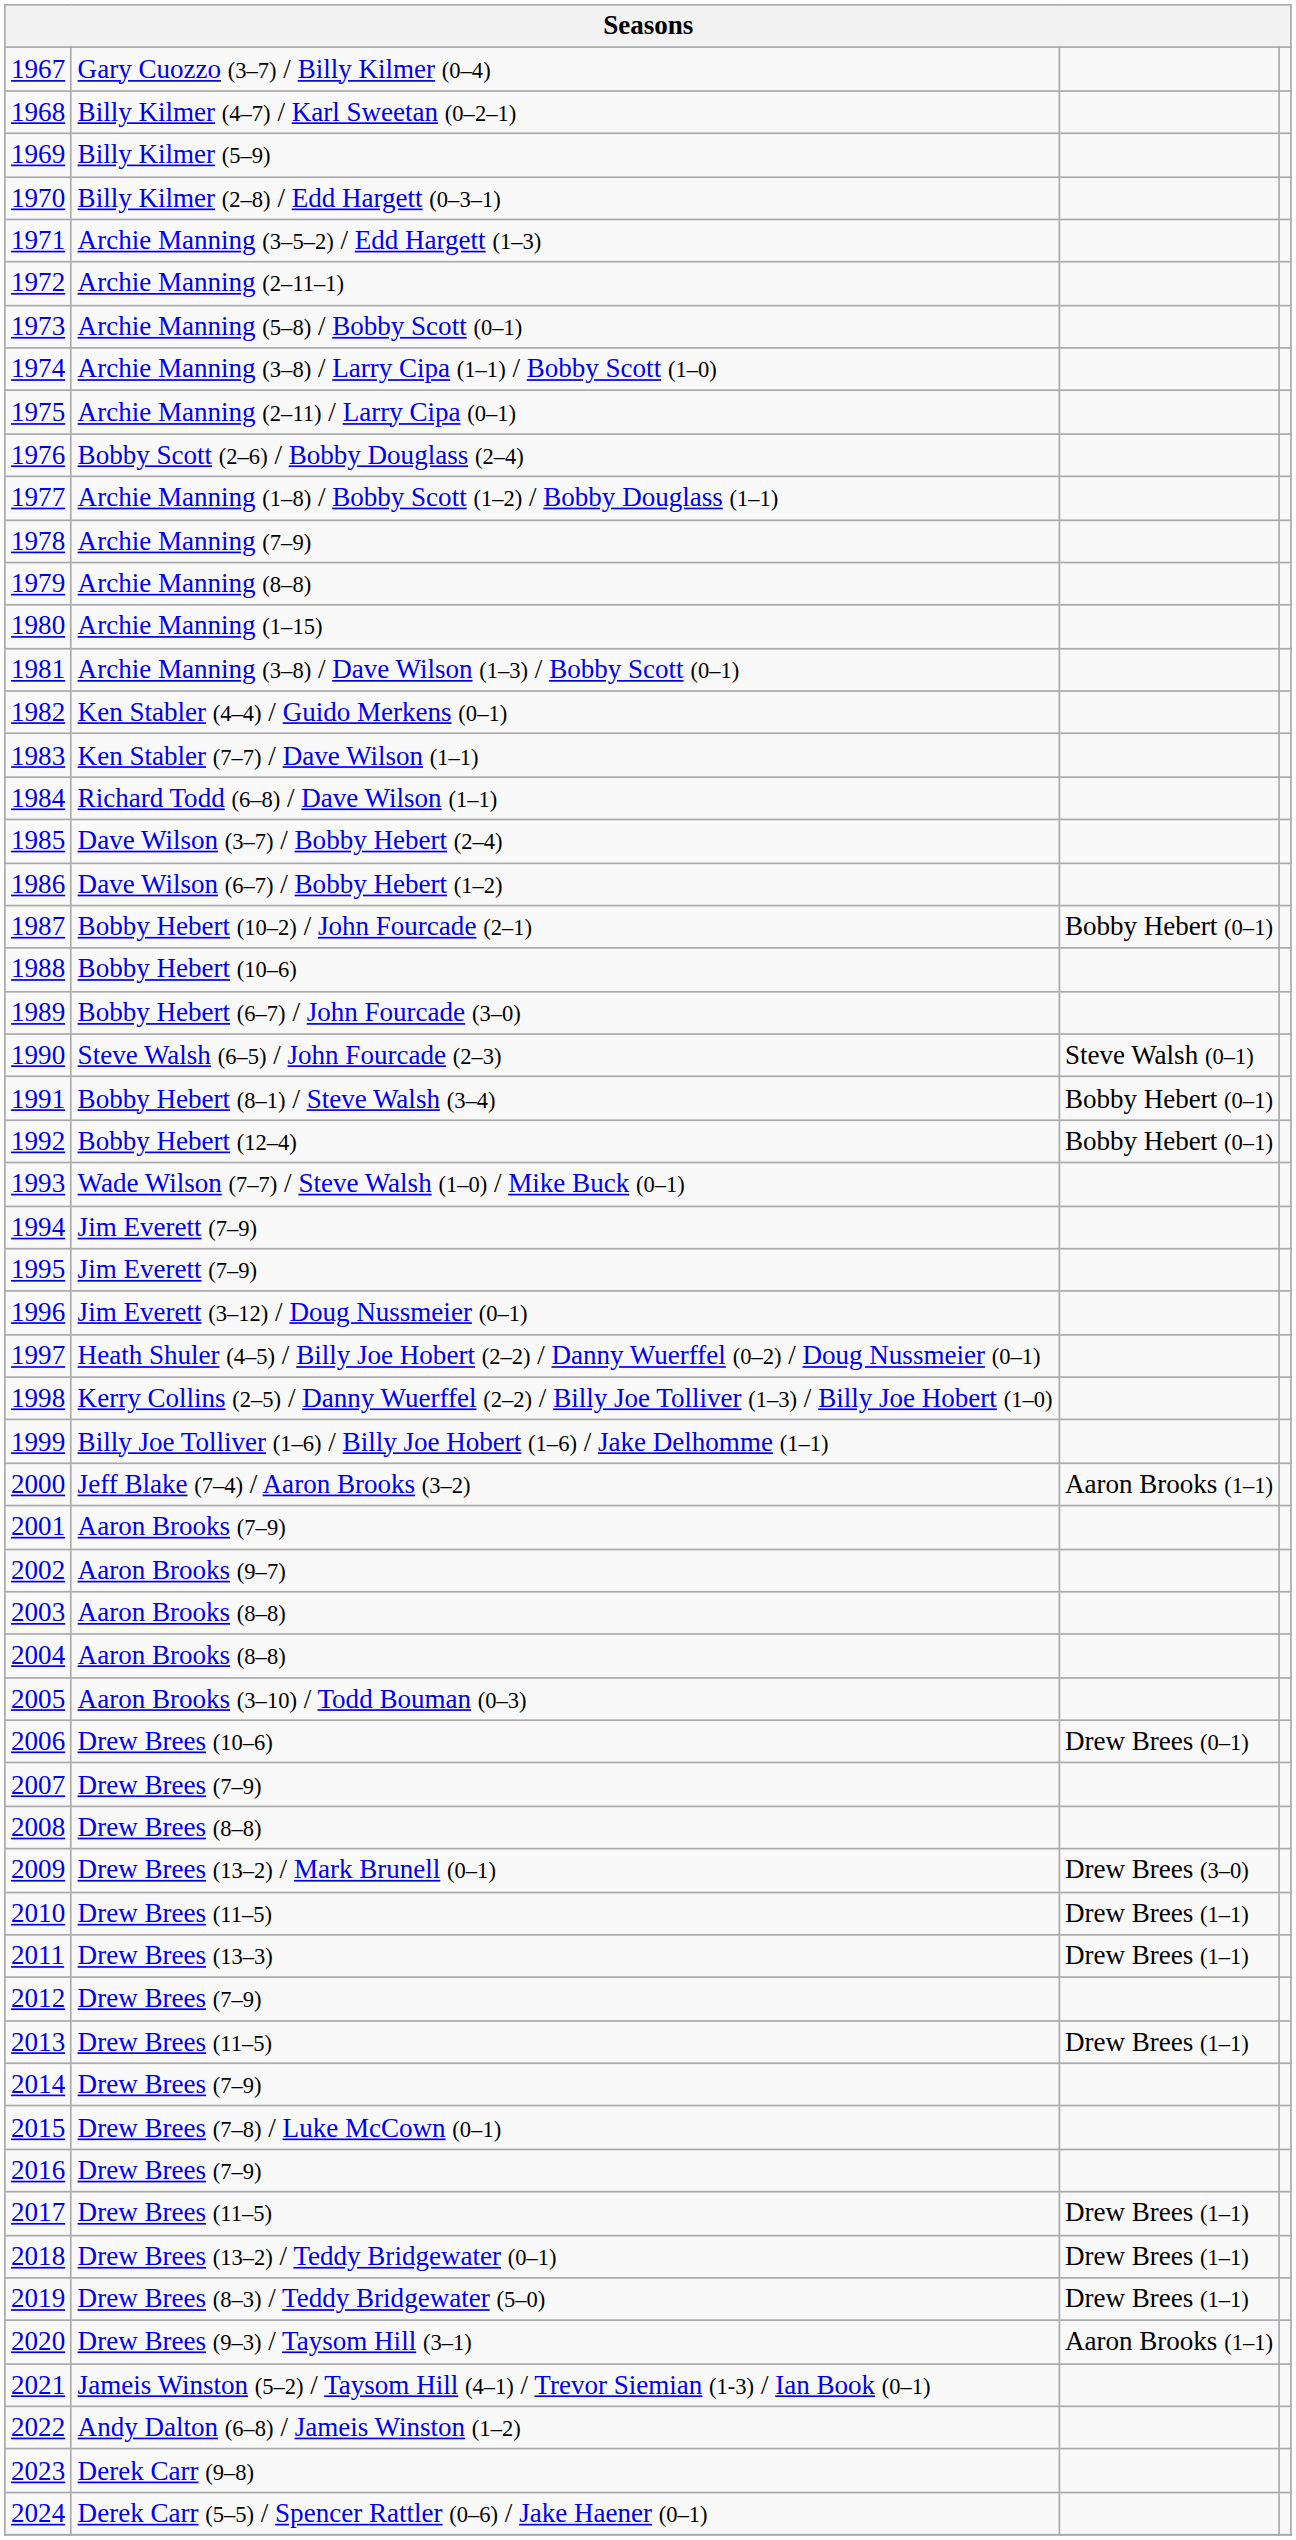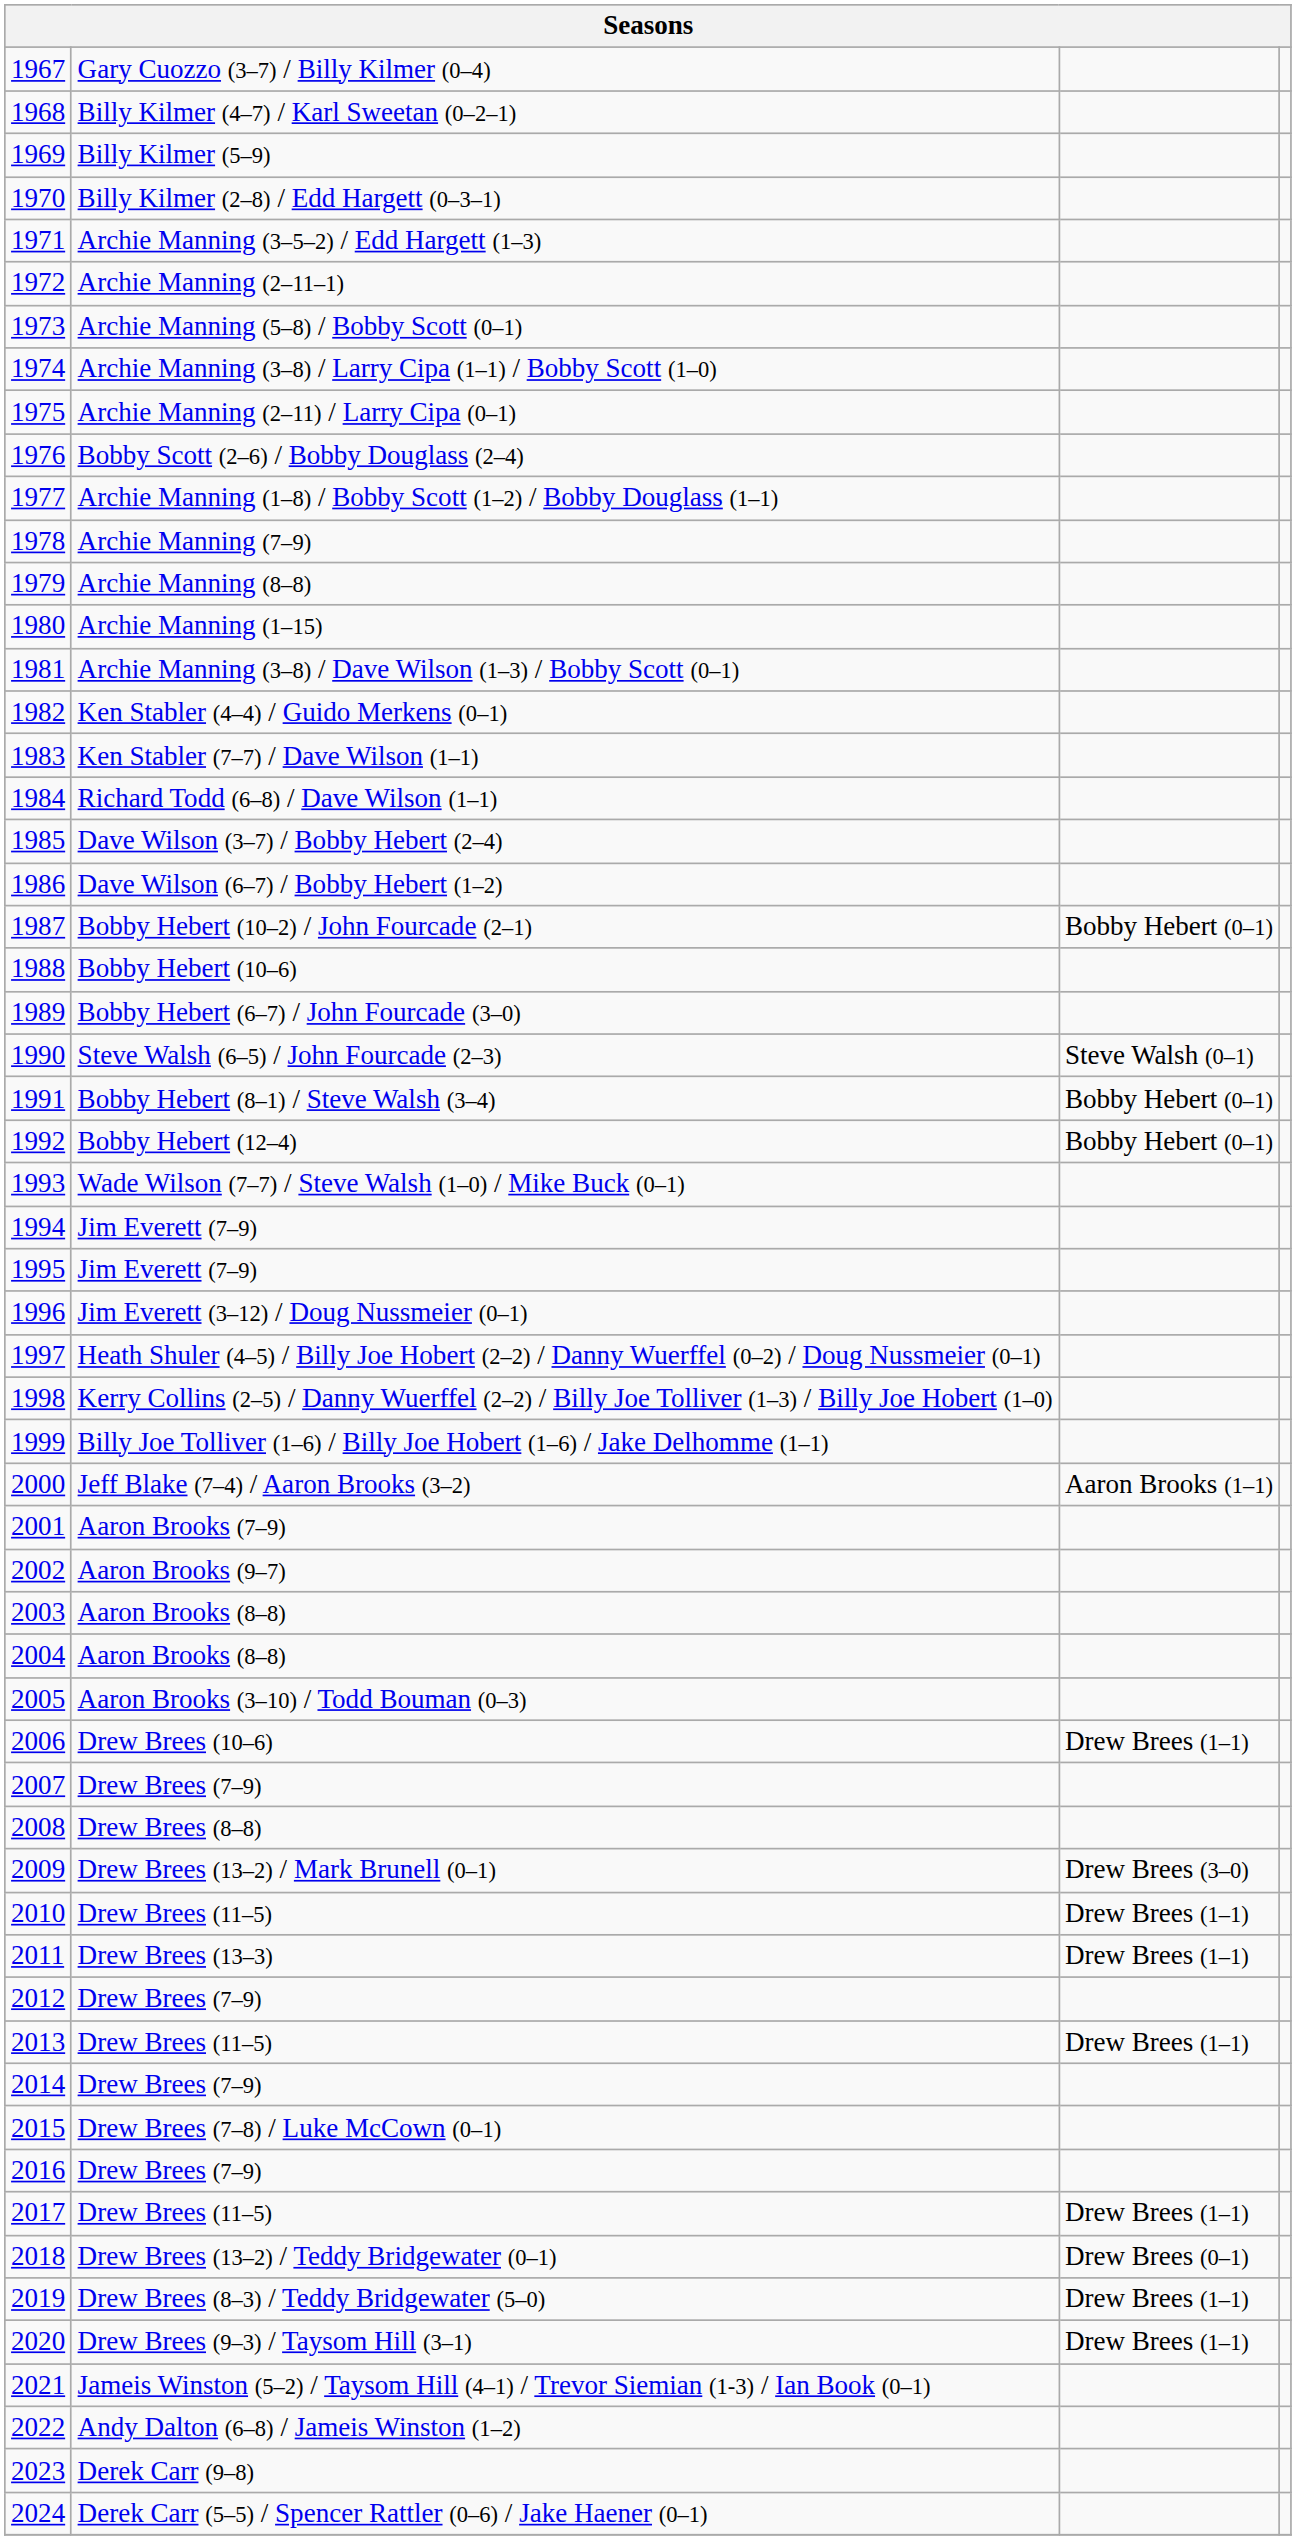(1157, 1741) Drew Brees (0–1) -> (1157, 1741) Drew Brees (1–1)
(1157, 2255) Drew Brees (1–1) -> (1157, 2255) Drew Brees (0–1)
(1169, 2341) Aaron Brooks (1–1) -> (1157, 2341) Drew Brees (1–1)
